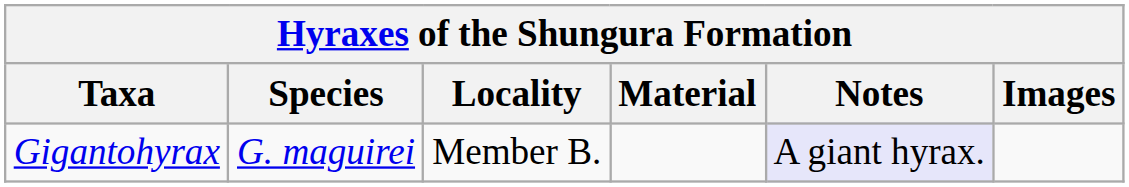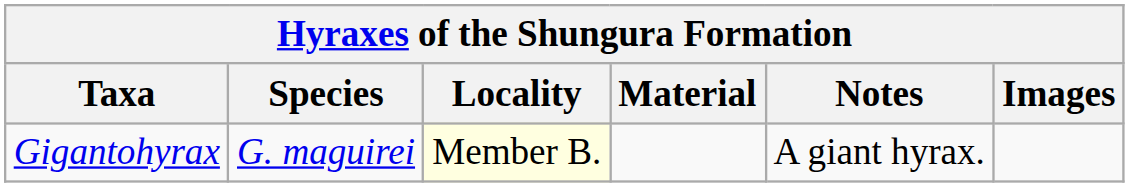(517, 151) no background -> (517, 151) lightyellow background
(879, 151) lavender background -> (879, 151) no background
